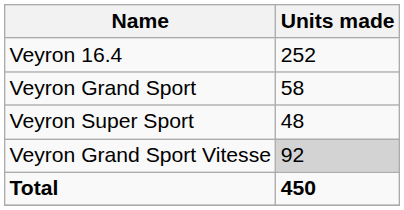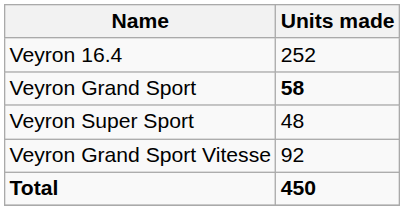(292, 88) normal -> (292, 88) bold
(292, 155) lightgrey background -> (292, 155) no background
